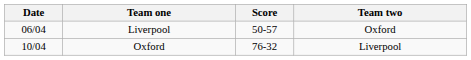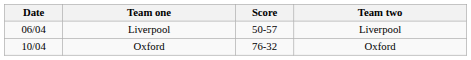(380, 30) Oxford -> (380, 30) Liverpool
(380, 47) Liverpool -> (380, 47) Oxford
